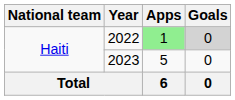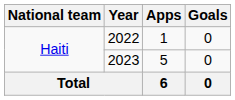(164, 38) lightgreen background -> (164, 38) no background
(208, 38) lightgrey background -> (208, 38) no background
